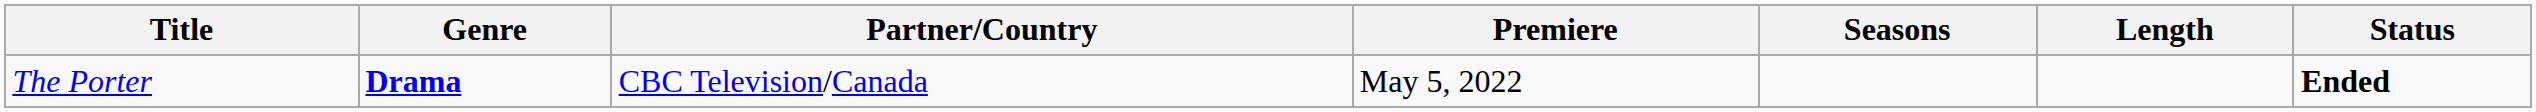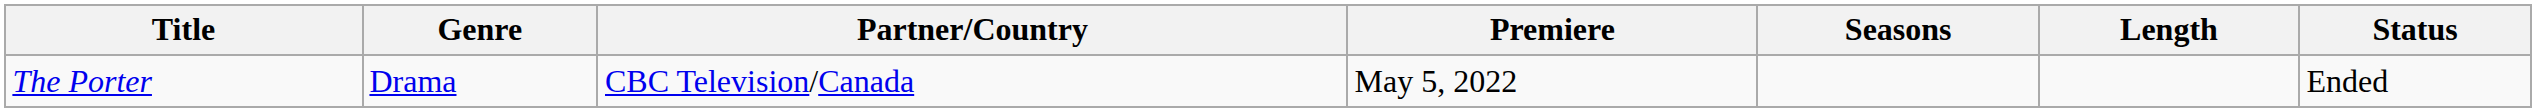(413, 80) bold -> (413, 80) normal
(2346, 80) bold -> (2347, 80) normal
